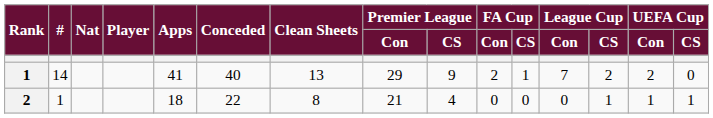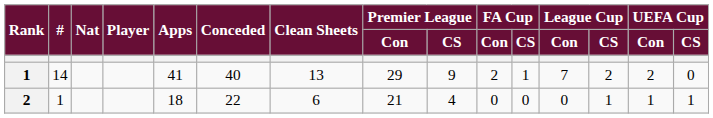(316, 99) 8 -> (316, 99) 6
